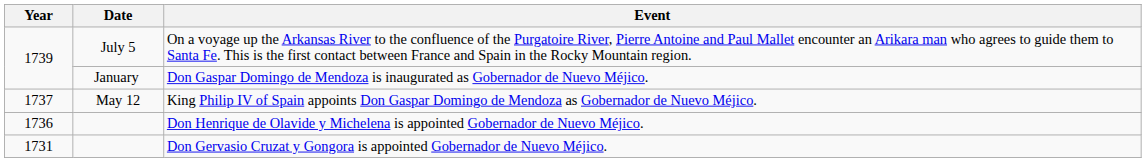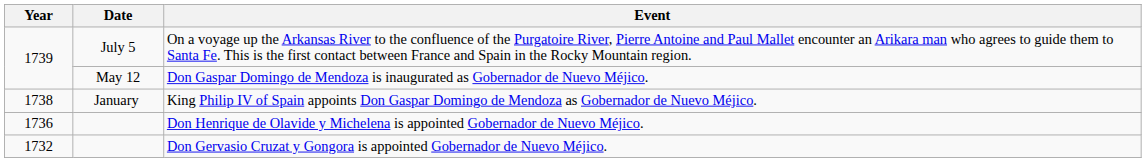(118, 77) January -> (118, 77) May 12
(39, 100) 1737 -> (39, 100) 1738
(118, 100) May 12 -> (118, 100) January
(39, 146) 1731 -> (39, 146) 1732
